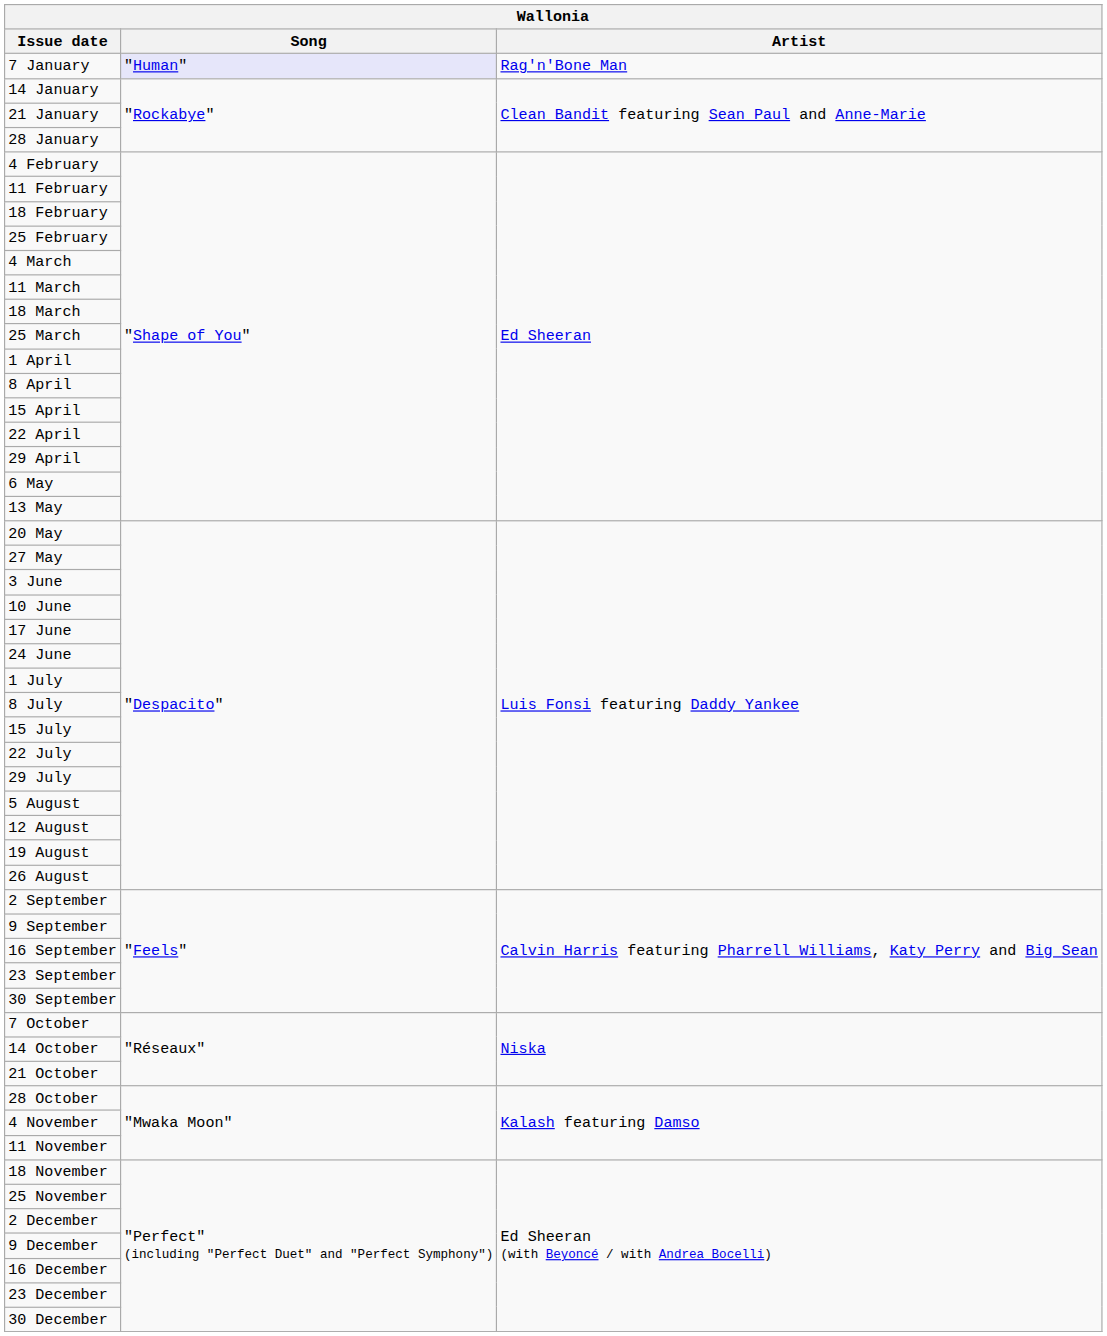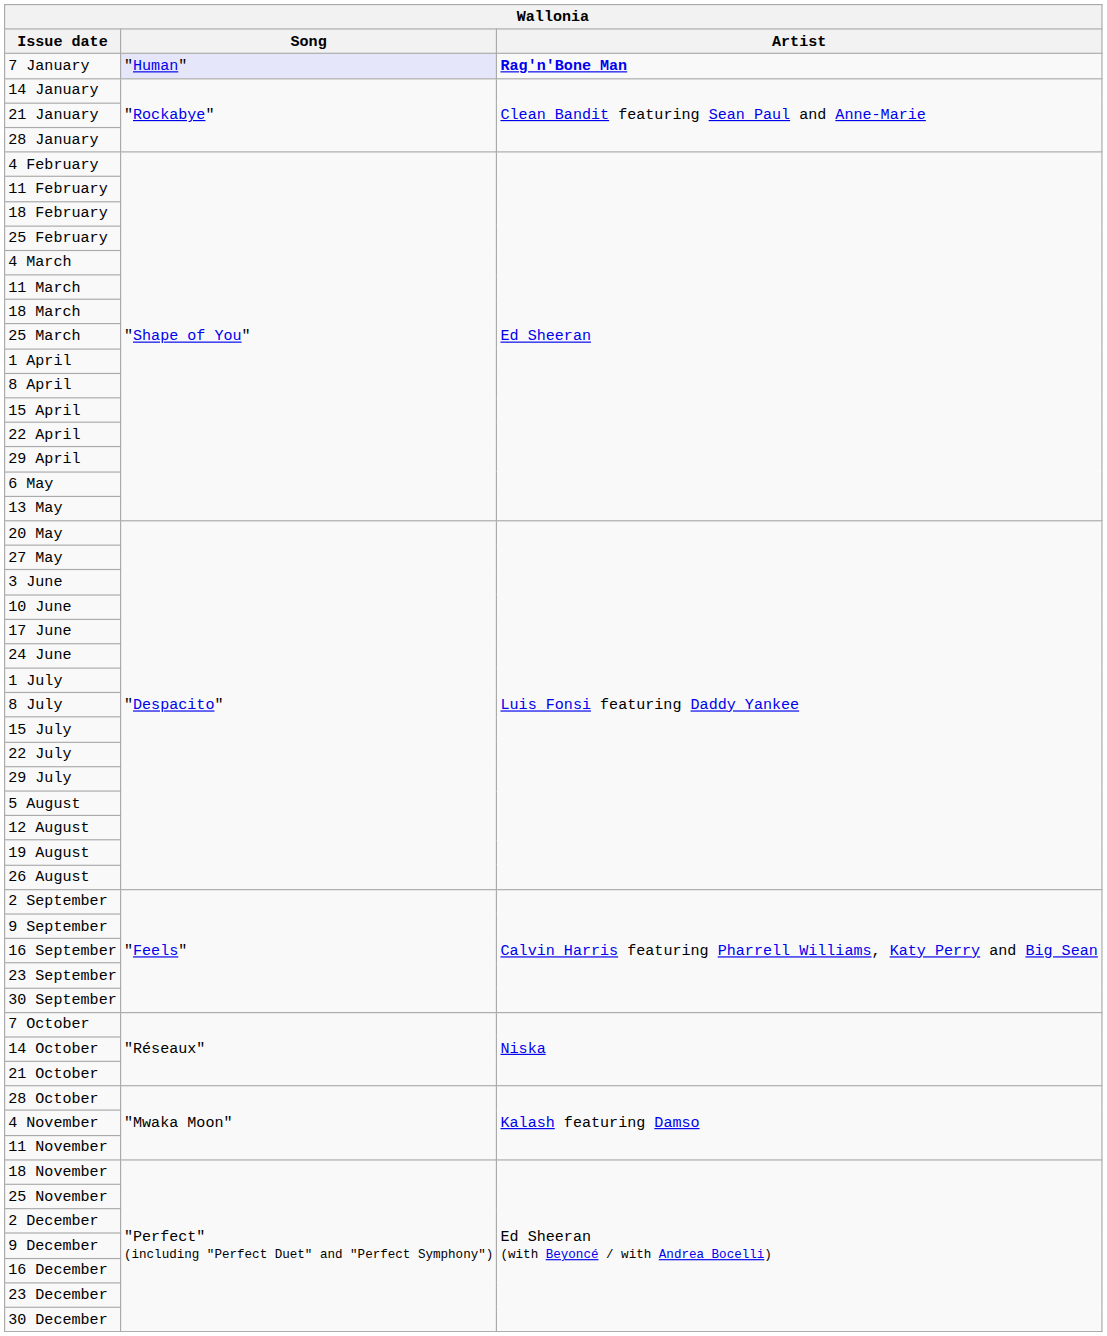(564, 66) normal -> (564, 66) bold
